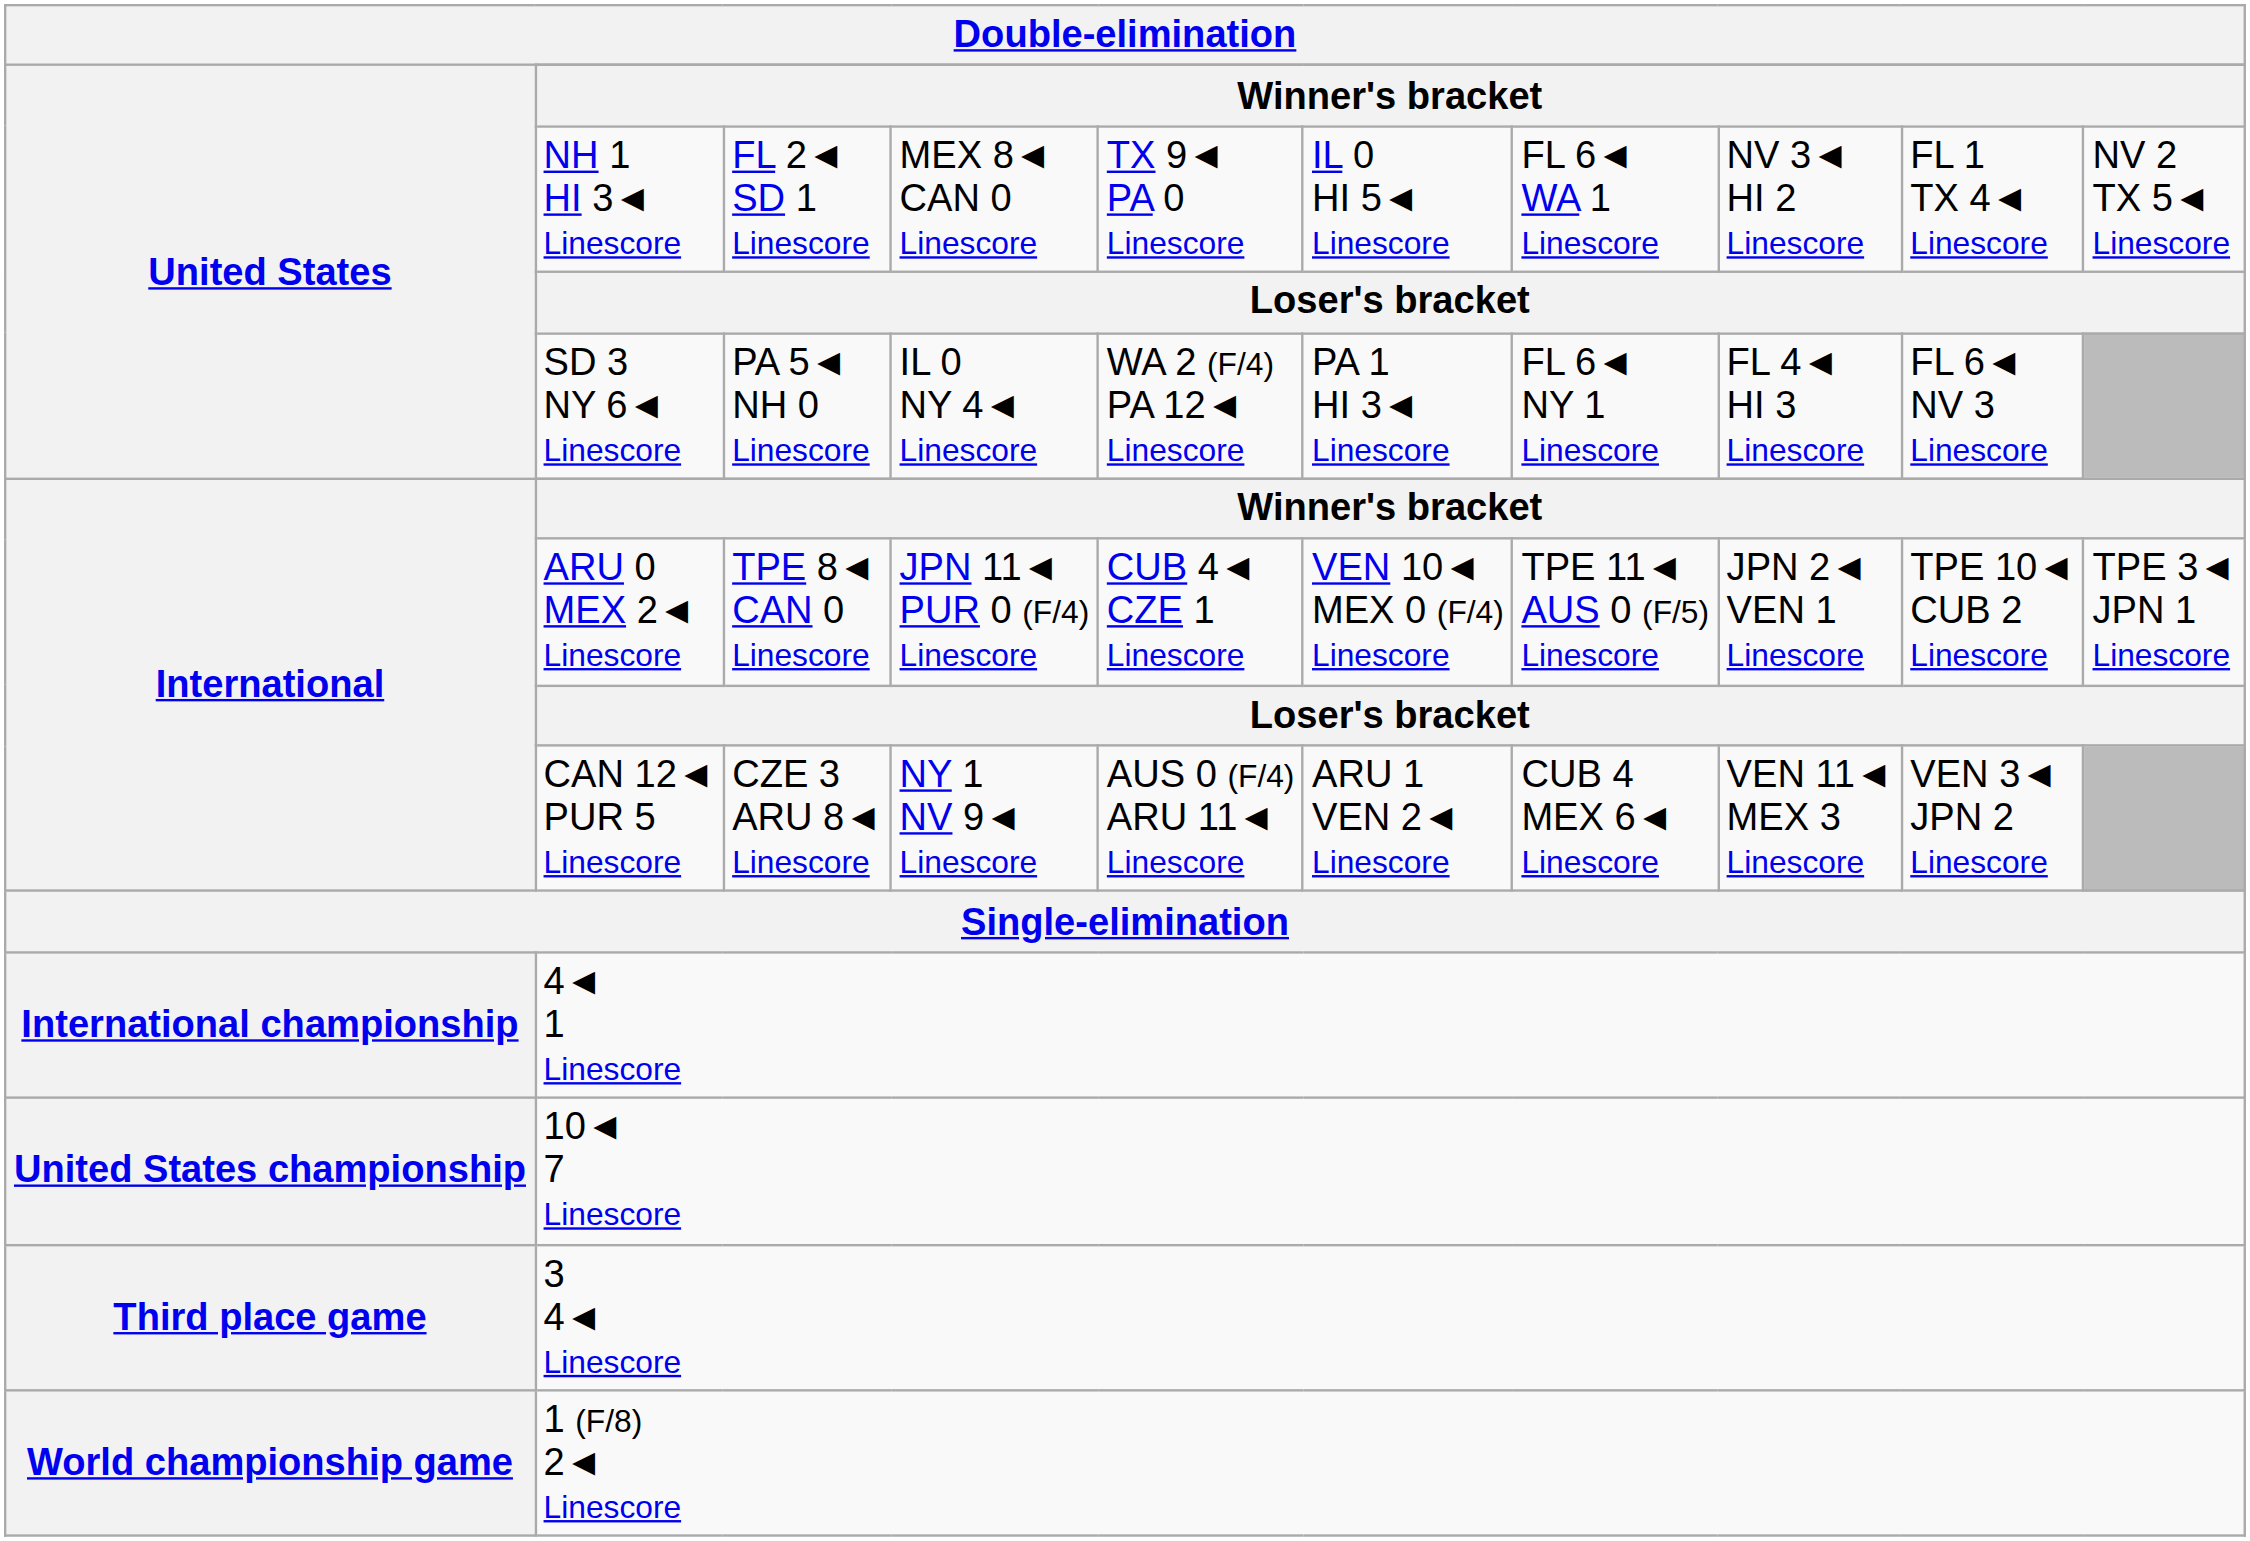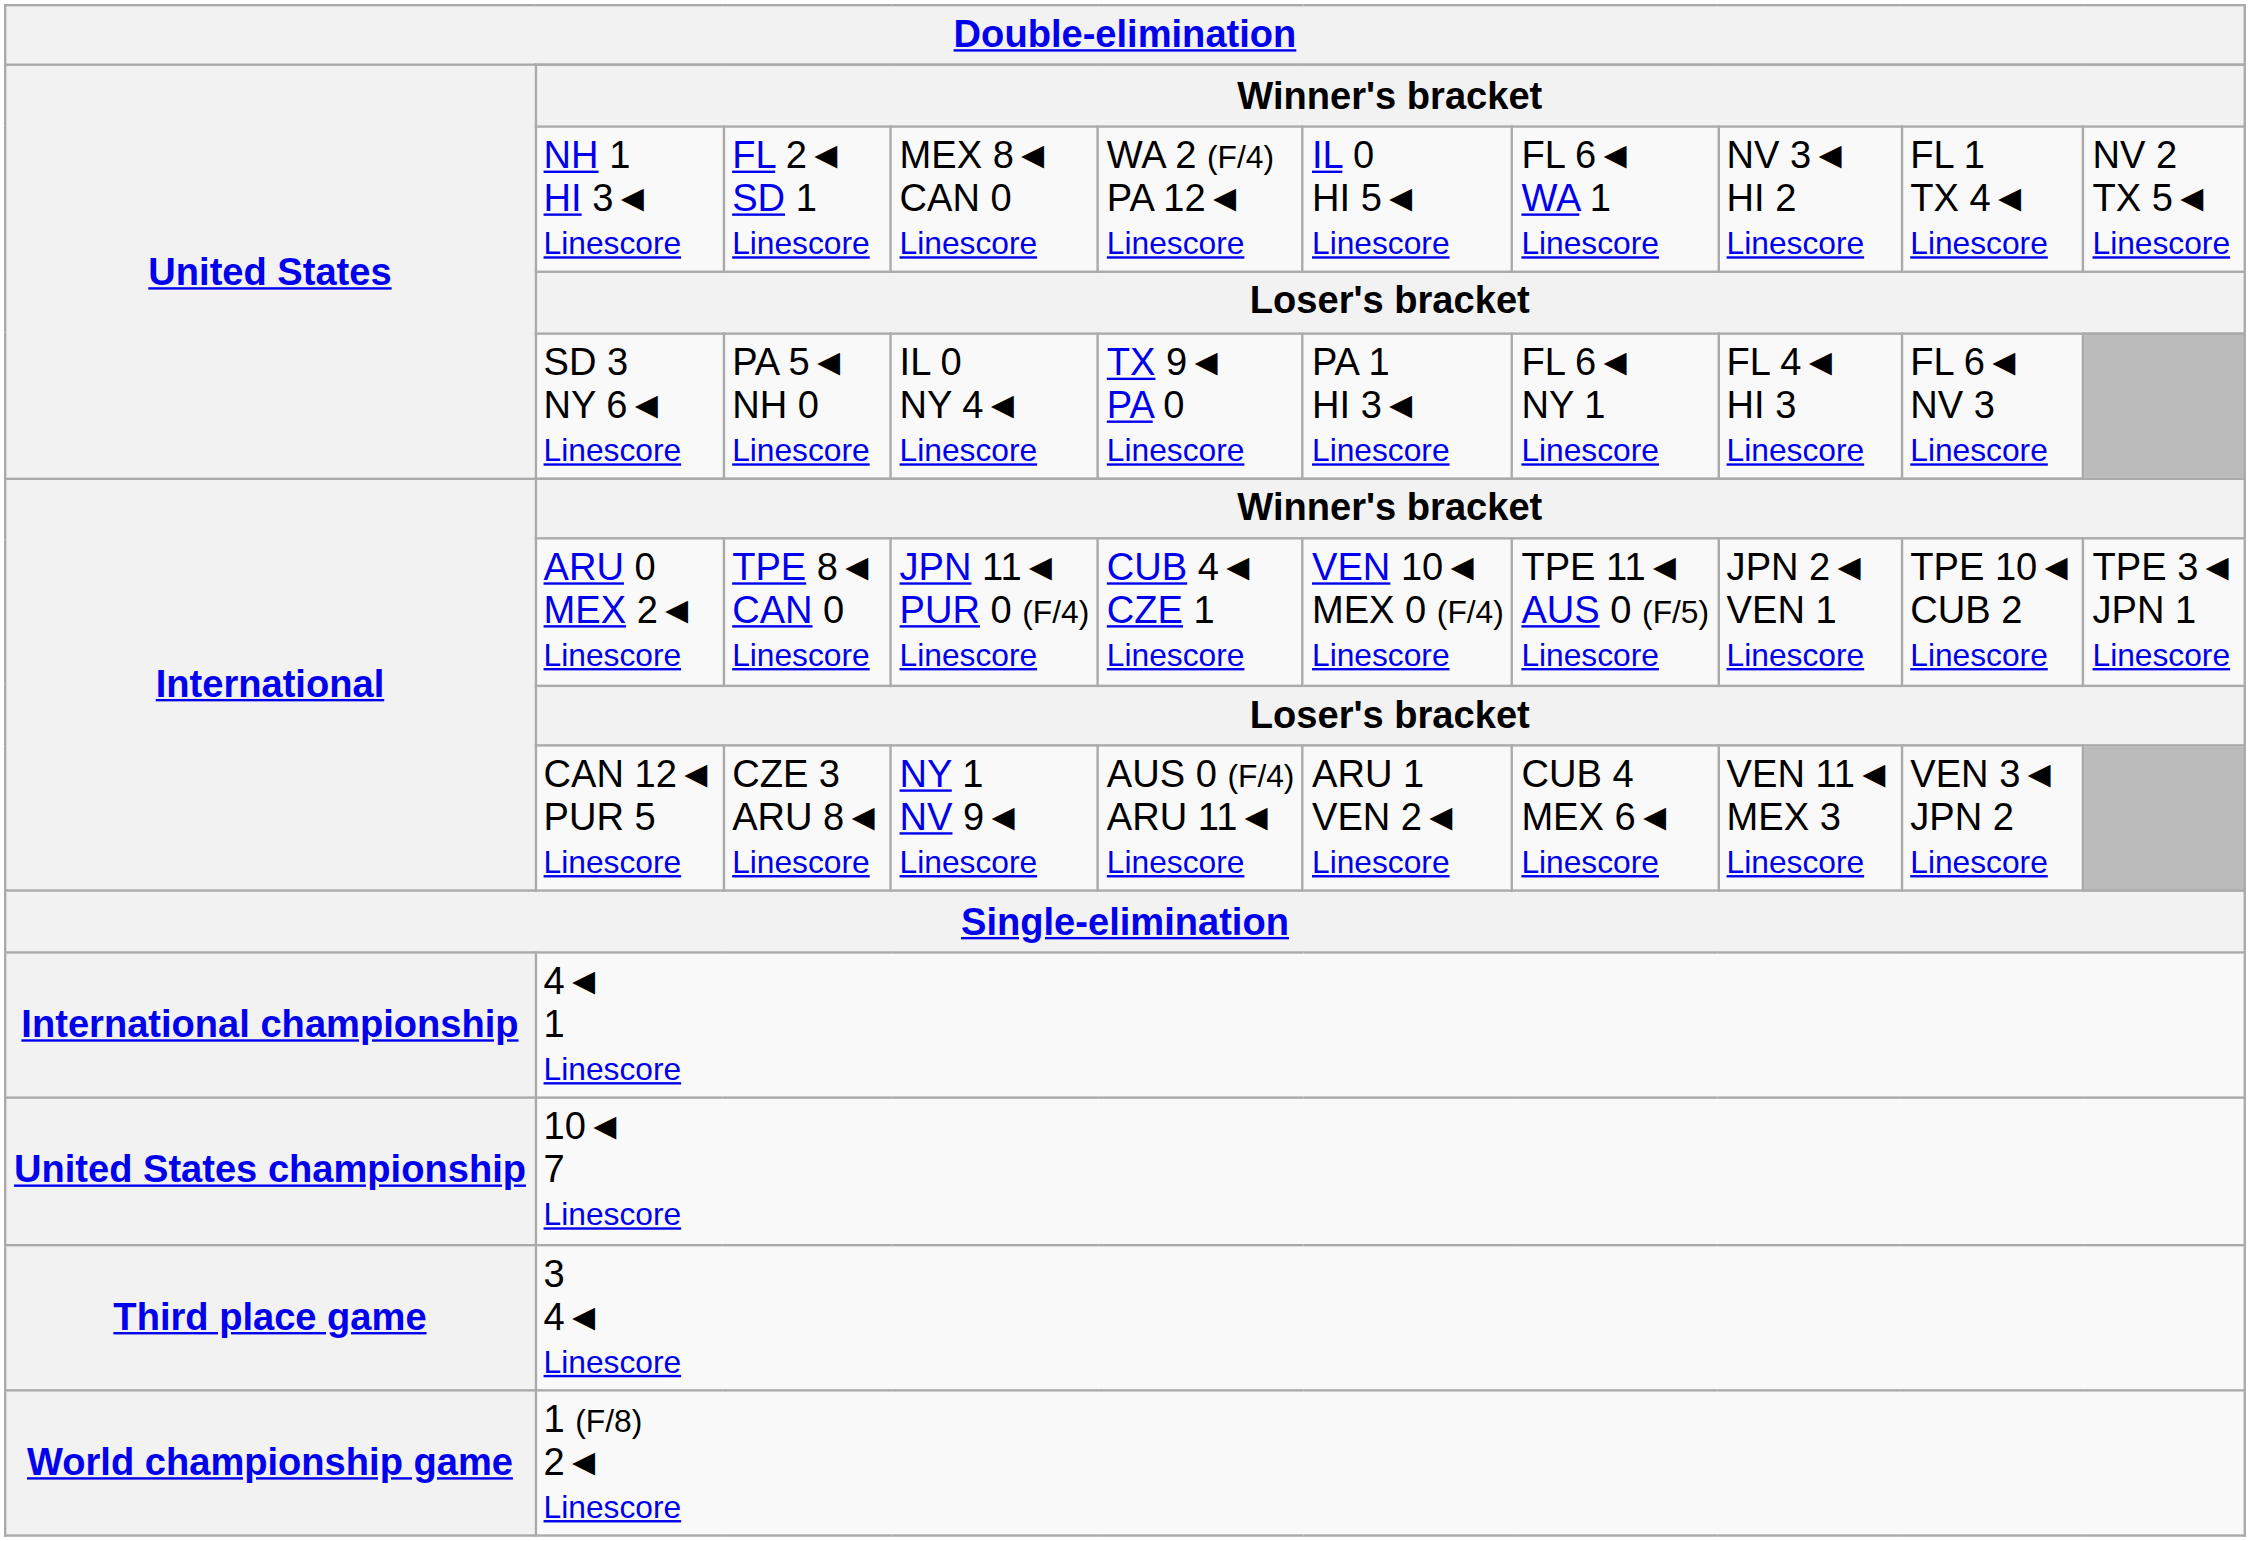(1176, 198) TX 9◄ PA 0 Linescore -> (1190, 198) WA 2 (F/4) PA 12◄ Linescore
(1190, 404) WA 2 (F/4) PA 12◄ Linescore -> (1176, 404) TX 9◄ PA 0 Linescore
